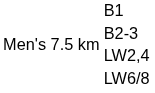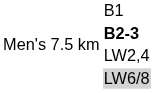(121, 33) normal -> (121, 33) bold
(127, 78) no background -> (127, 78) lightgrey background
